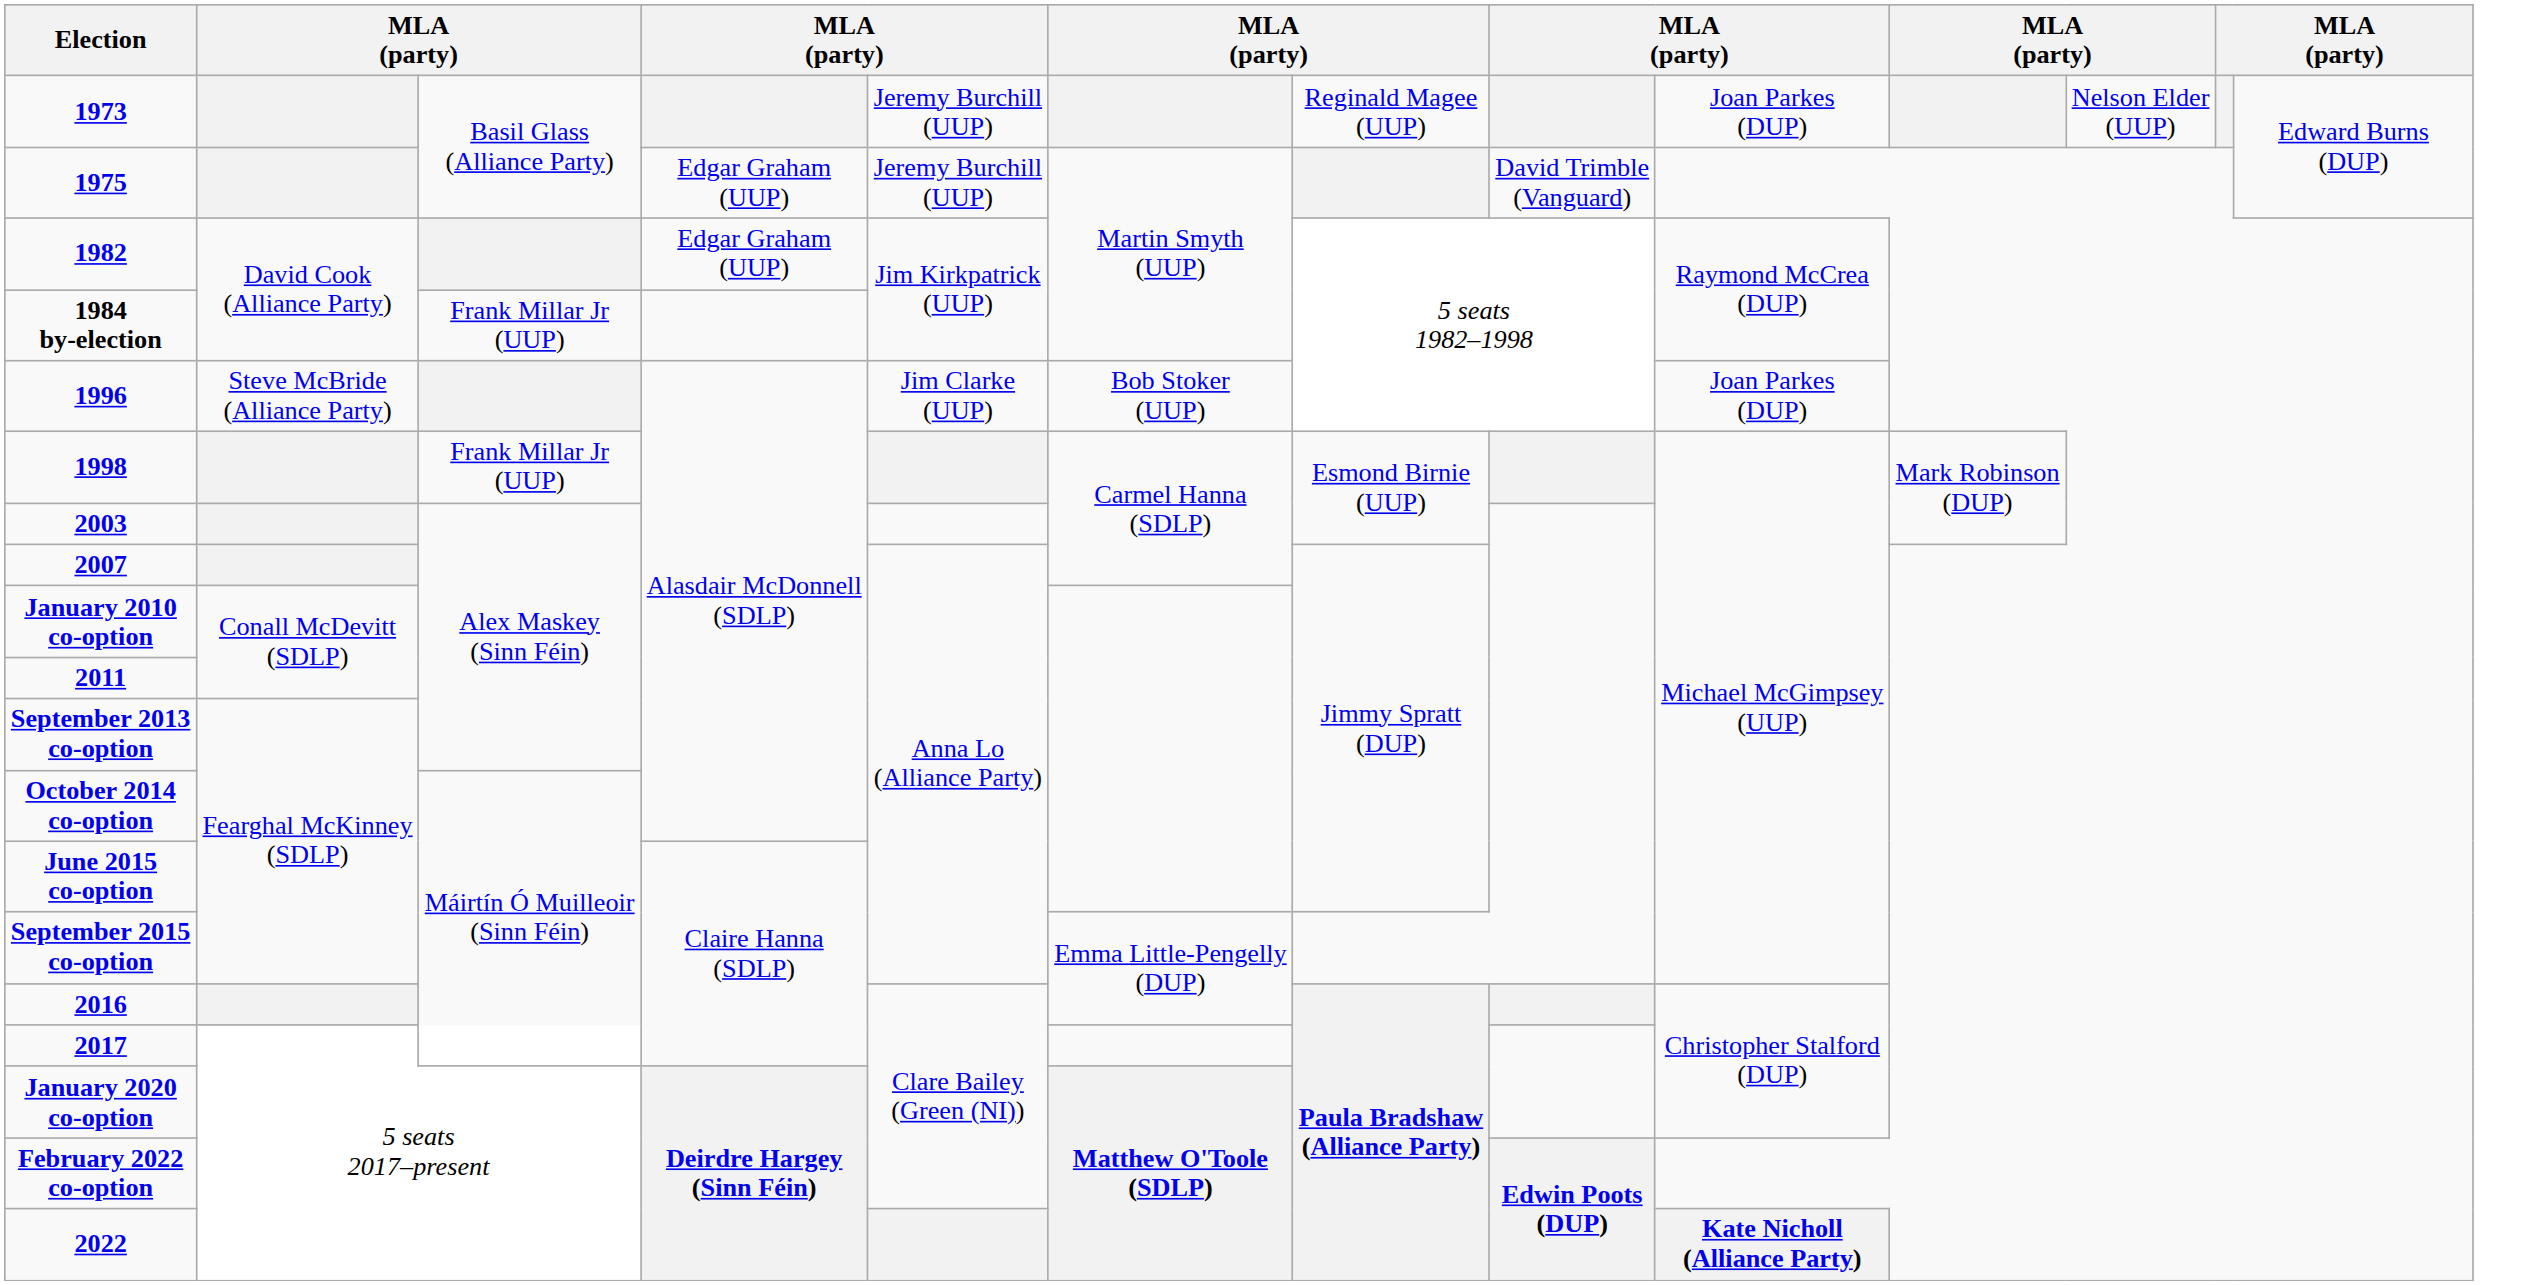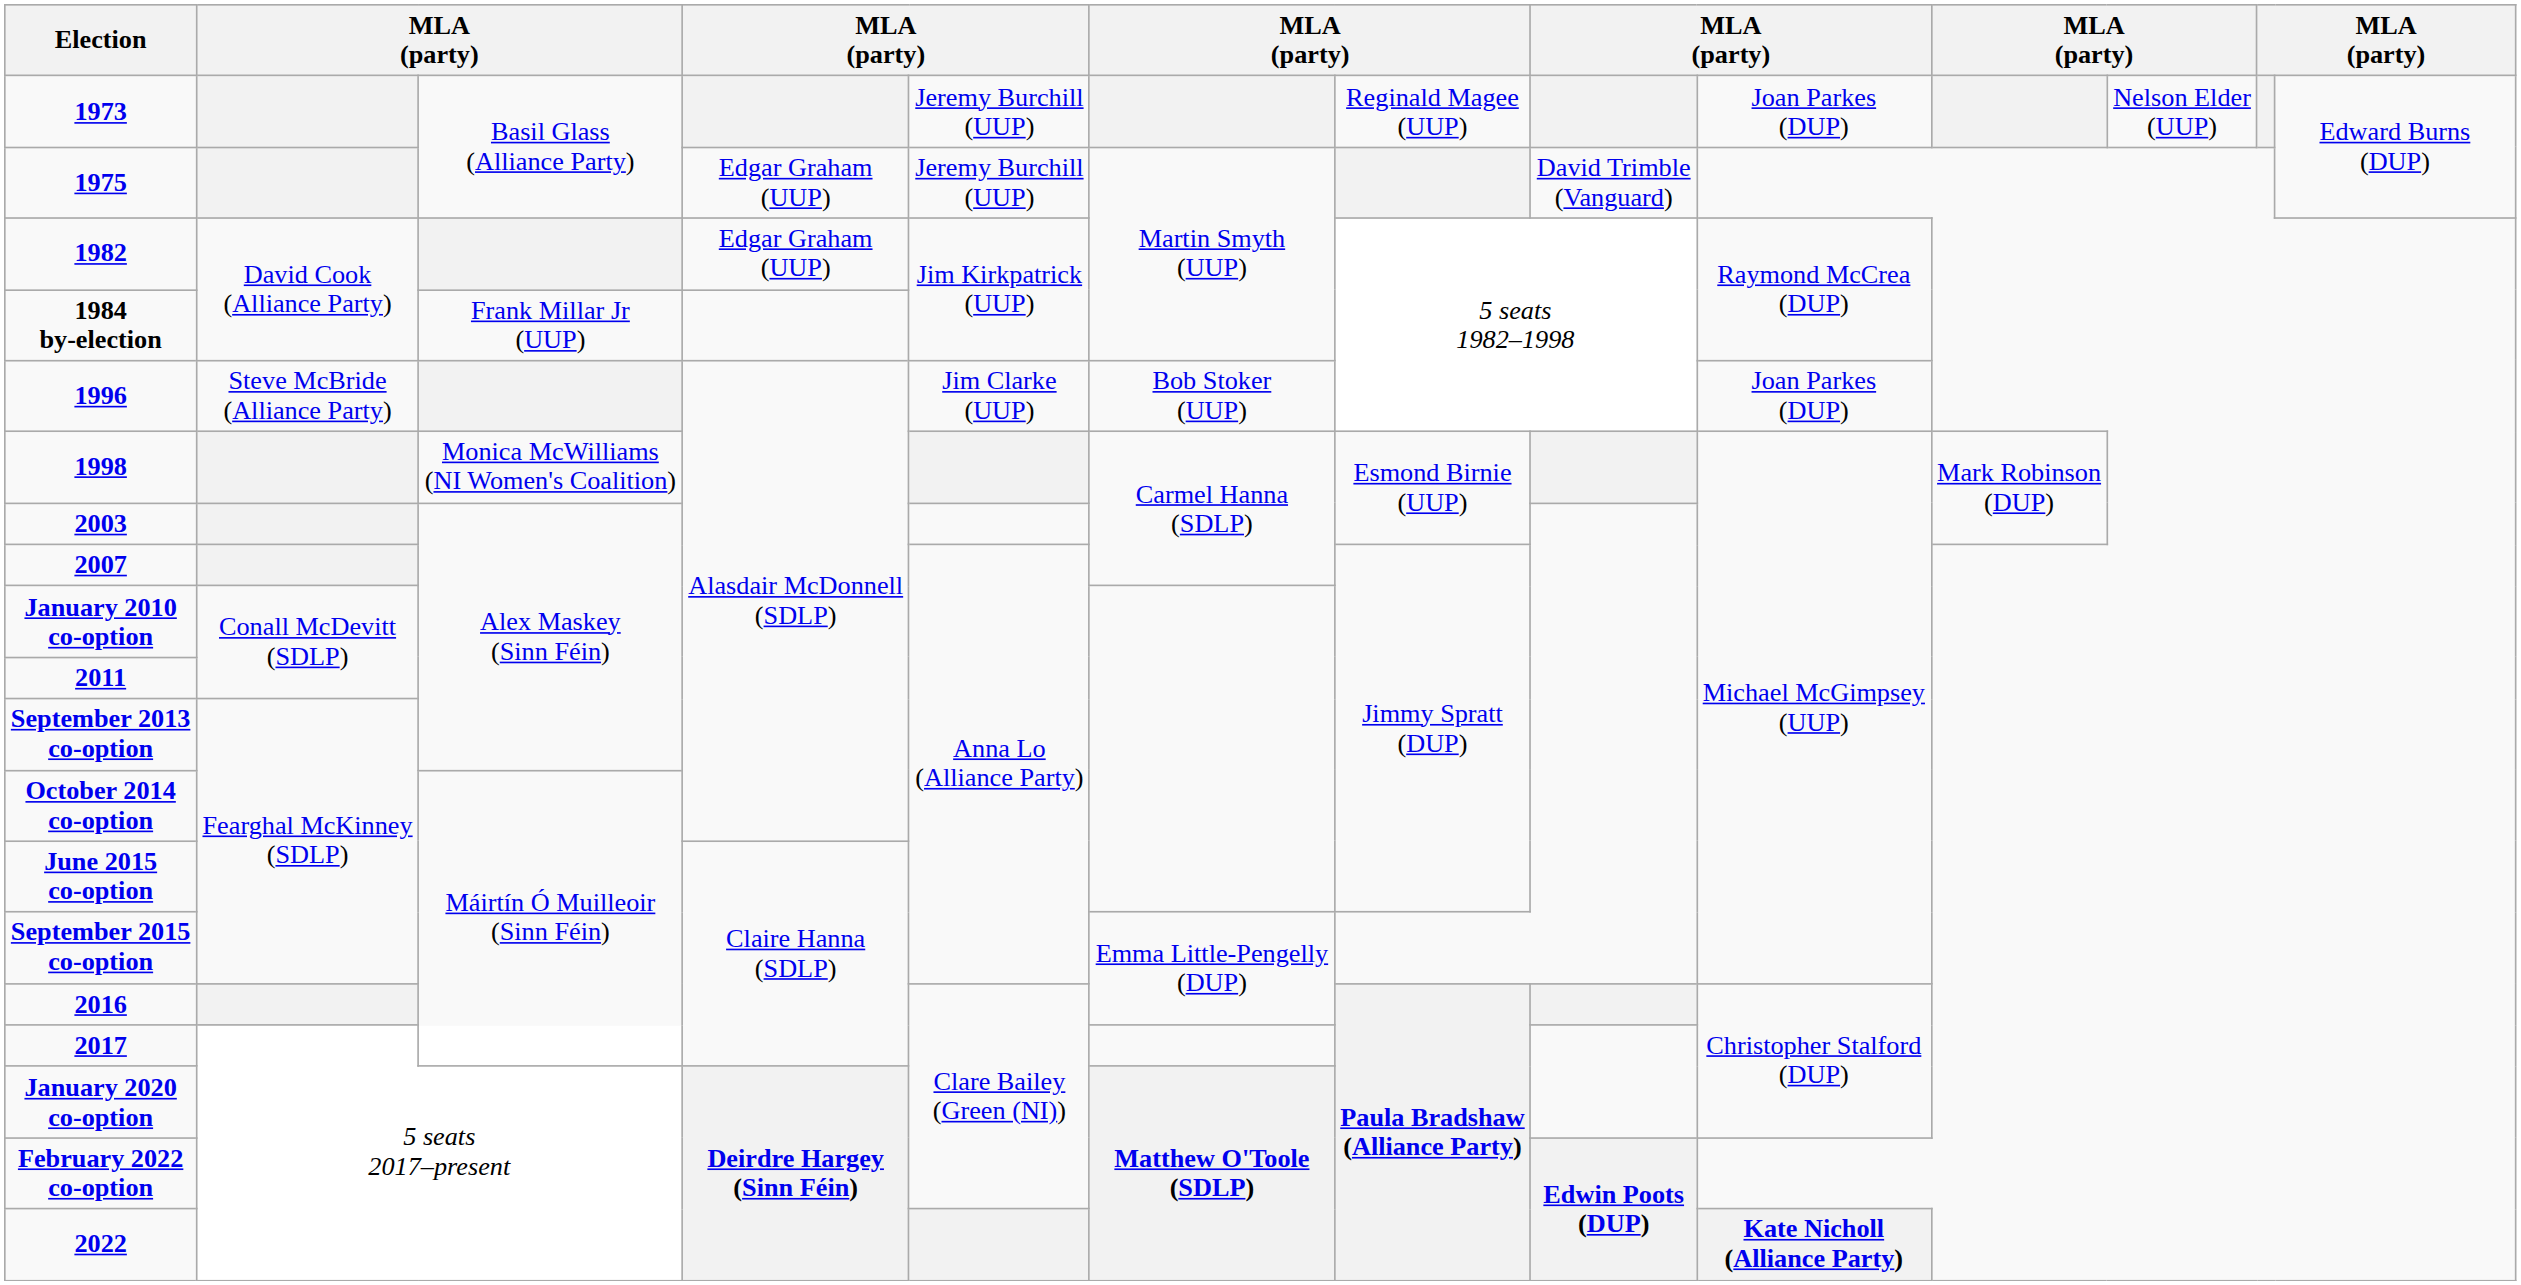(530, 466) Frank Millar Jr (UUP) -> (550, 466) Monica McWilliams (NI Women's Coalition)
